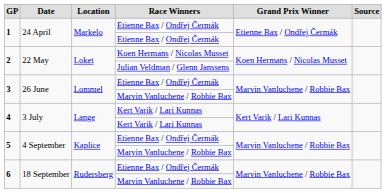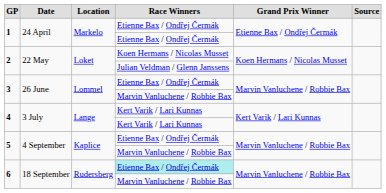(168, 166) no background -> (168, 166) paleturquoise background
